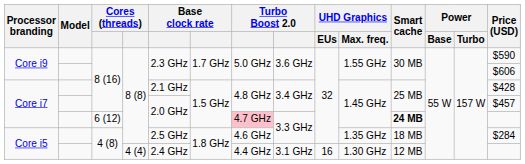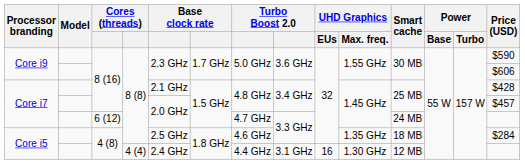(252, 119) pink background -> (252, 119) no background
(408, 119) bold -> (408, 119) normal
